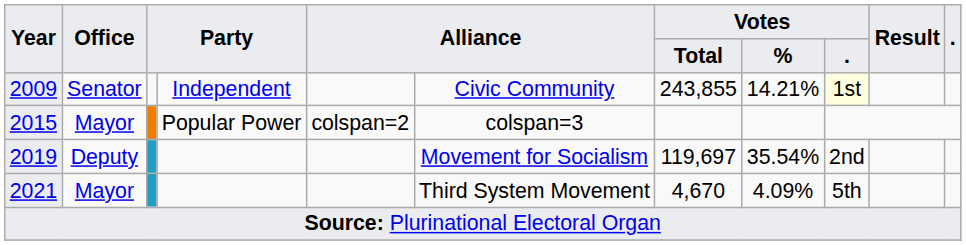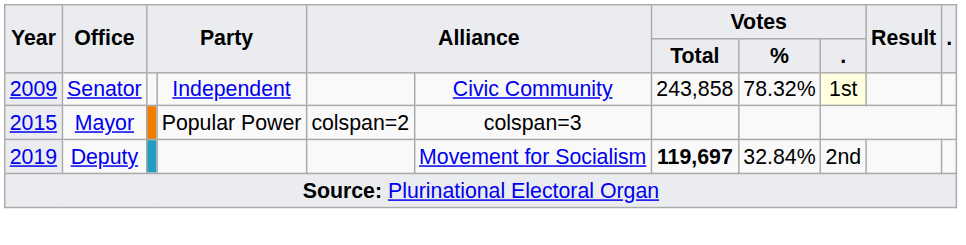(698, 89) 243,855 -> (695, 89) 243,858
(783, 89) 14.21% -> (779, 89) 78.32%
(698, 157) normal -> (695, 157) bold
(783, 157) 35.54% -> (779, 157) 32.84%
- row: (33, 190)
